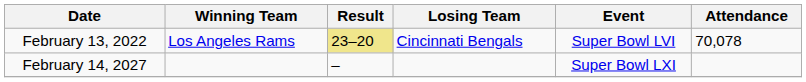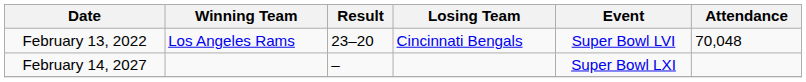(352, 40) khaki background -> (352, 40) no background
(718, 40) 70,078 -> (718, 40) 70,048
